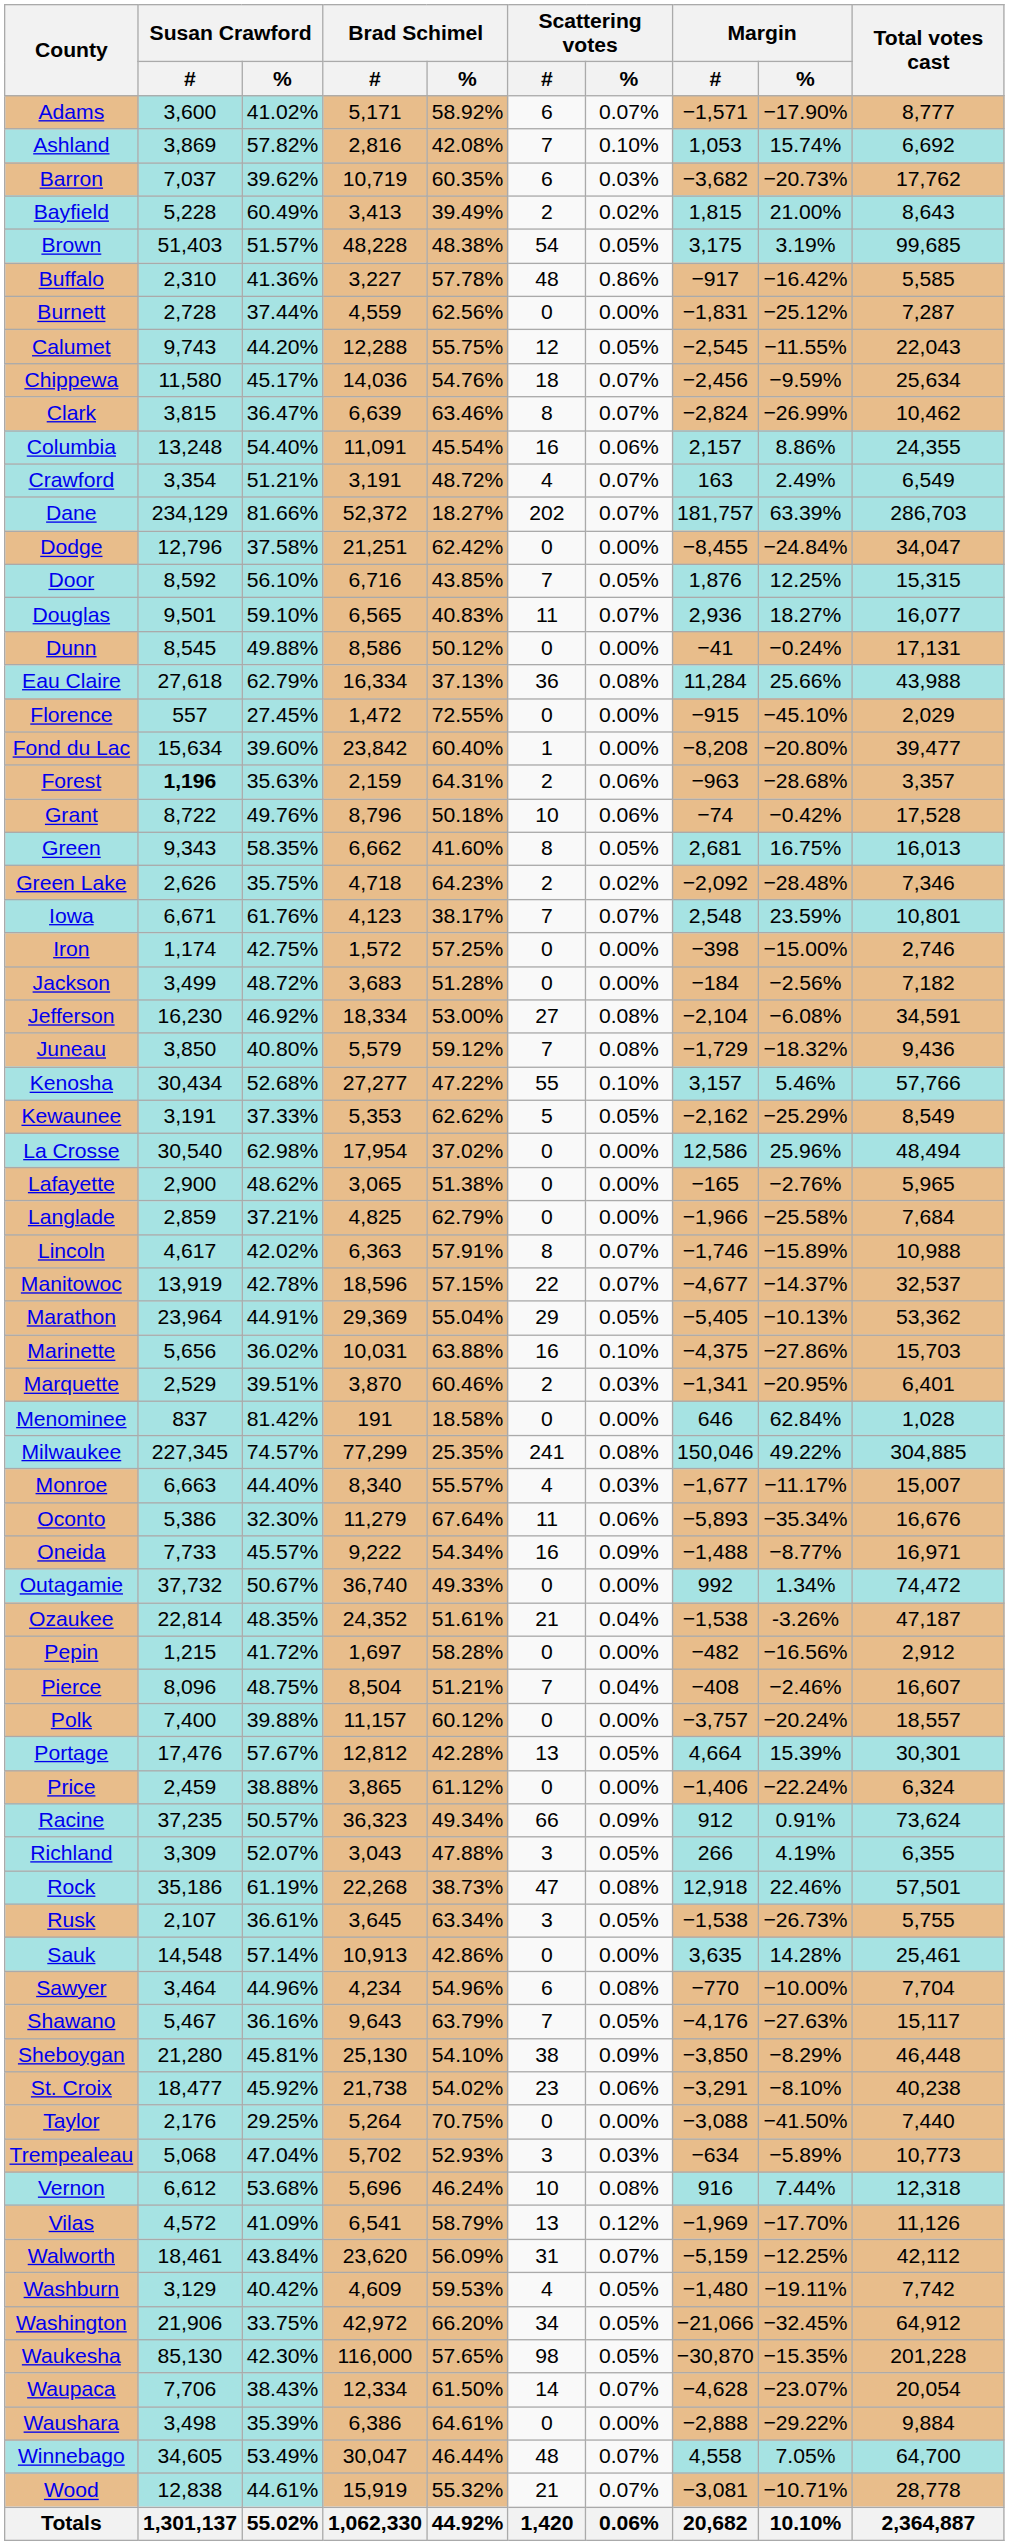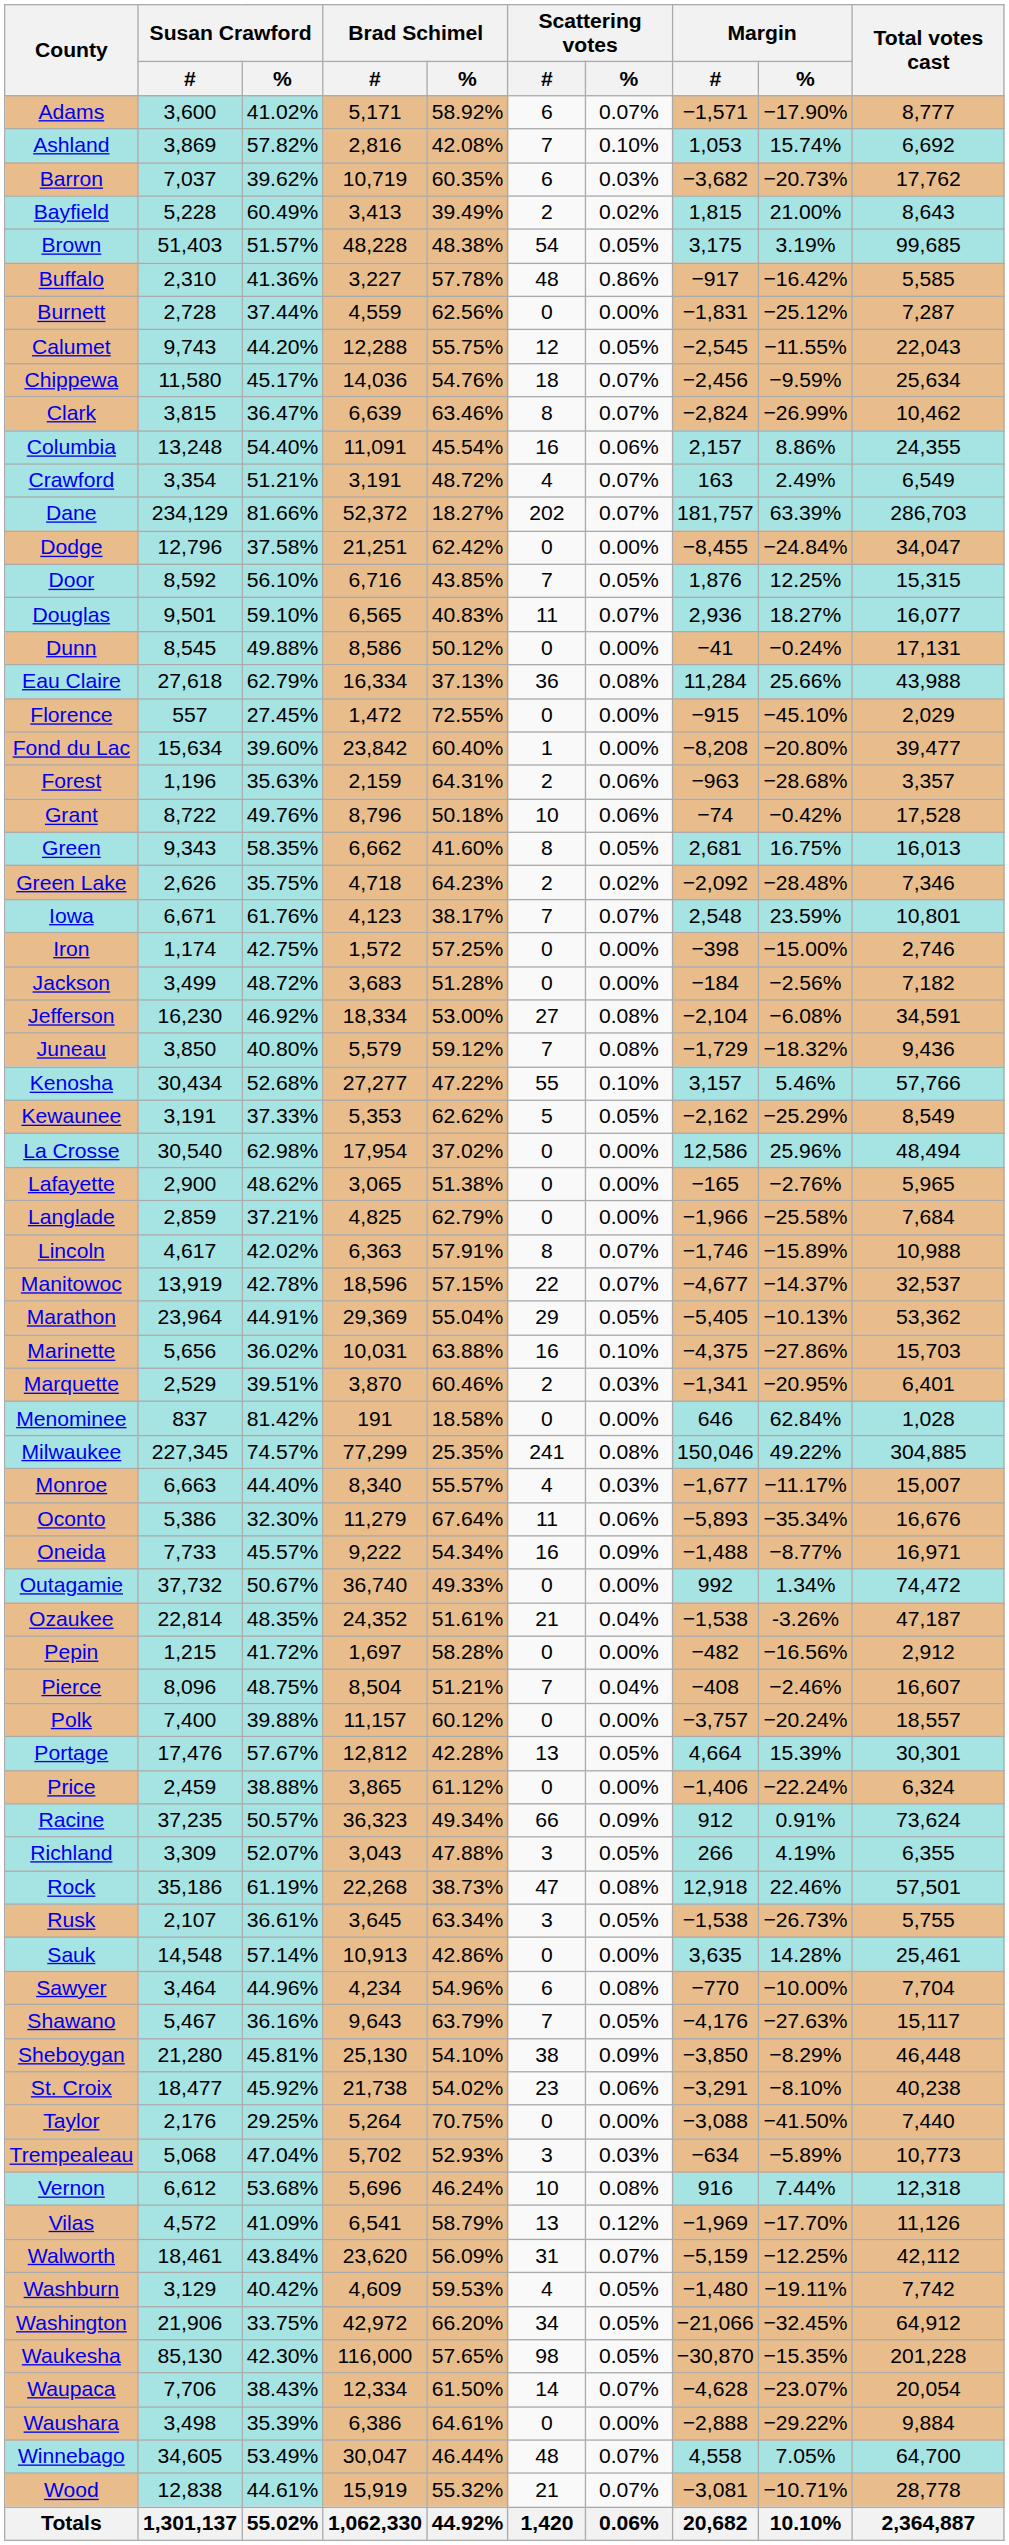(190, 781) bold -> (190, 781) normal
